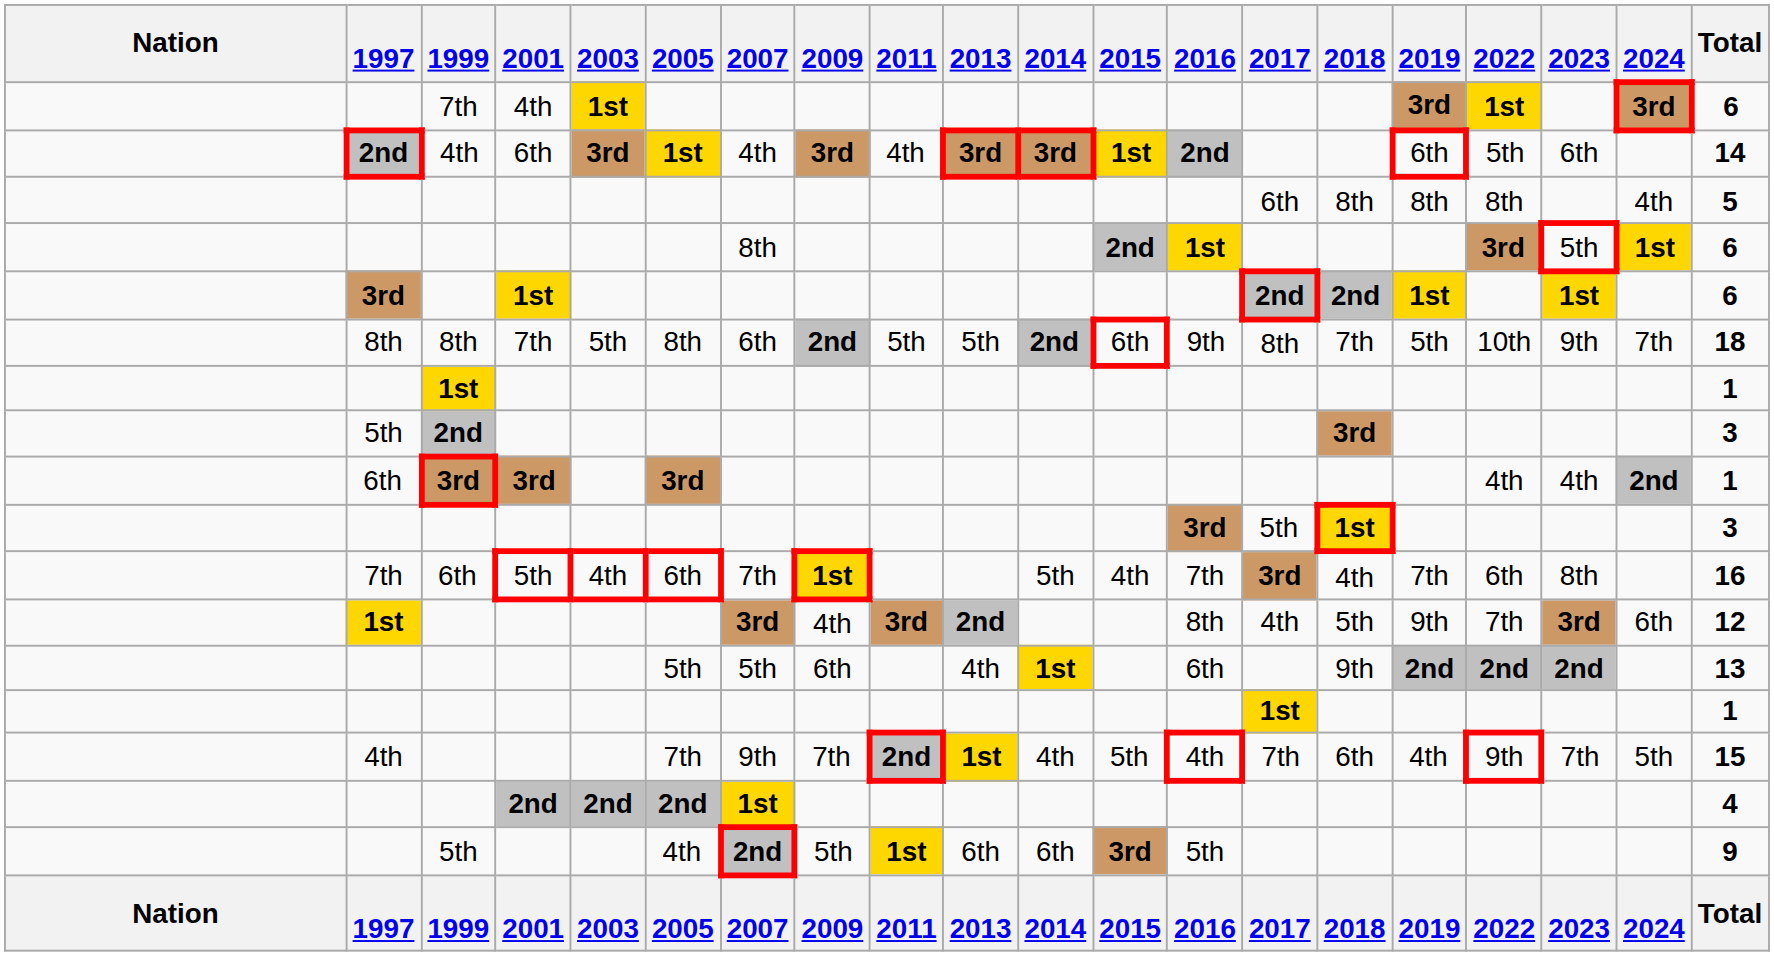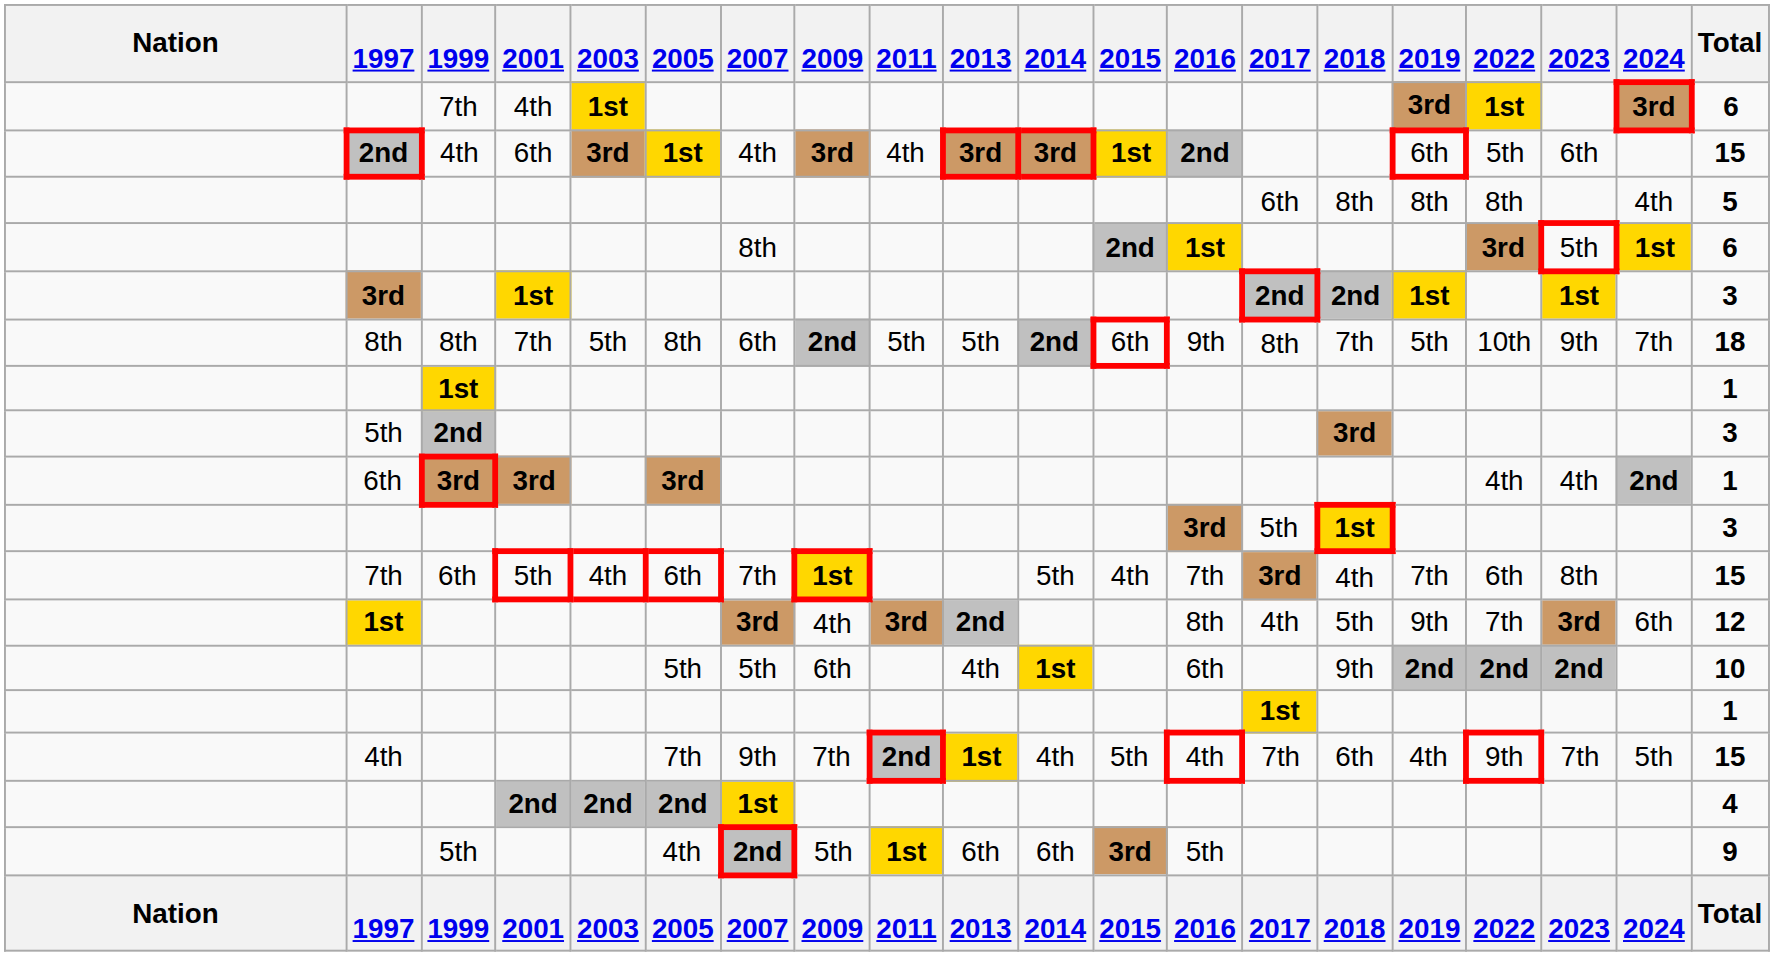(1730, 154) 14 -> (1730, 154) 15
(1730, 295) 6 -> (1730, 295) 3
(1730, 576) 16 -> (1730, 576) 15
(1730, 668) 13 -> (1730, 668) 10
